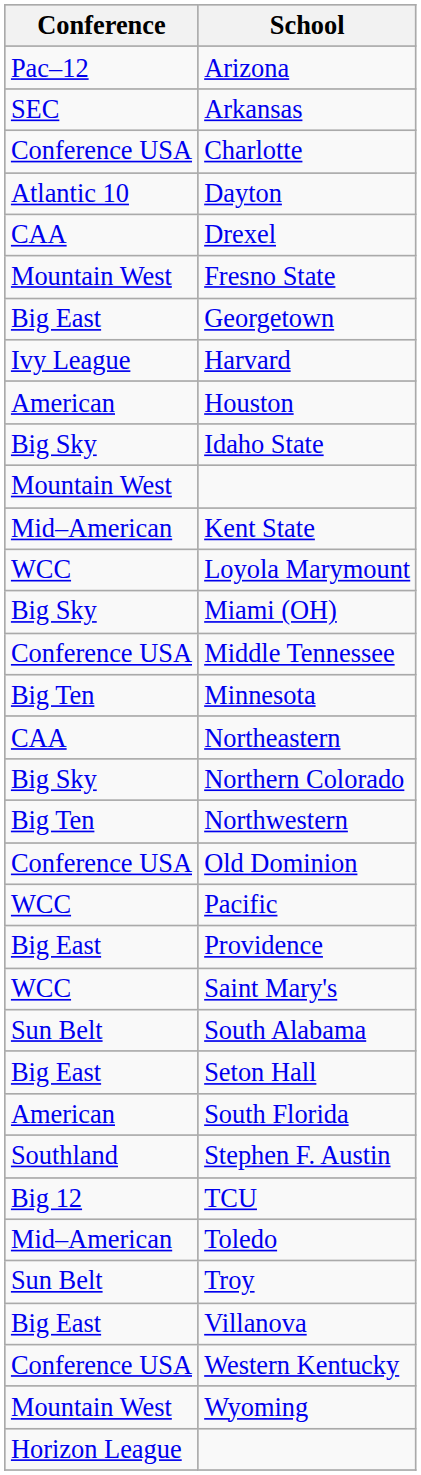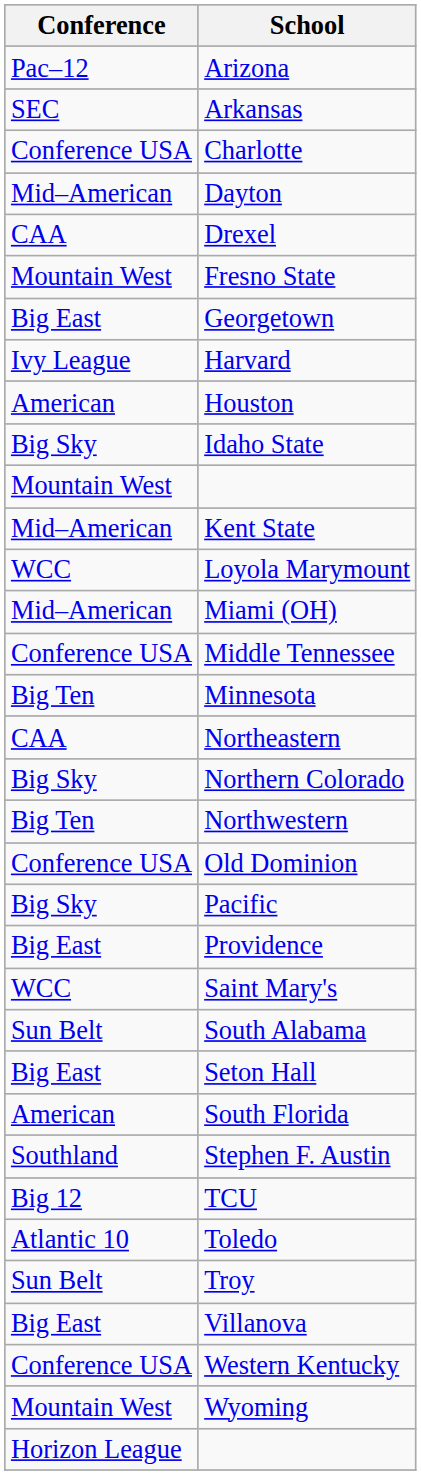(70, 192) Atlantic 10 -> (92, 192) Mid–American
(54, 611) Big Sky -> (92, 611) Mid–American
(41, 904) WCC -> (54, 904) Big Sky
(92, 1239) Mid–American -> (70, 1239) Atlantic 10
